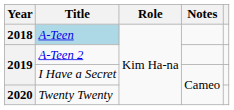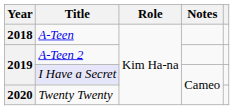(56, 34) lightblue background -> (56, 34) no background
(77, 74) no background -> (77, 74) lavender background
